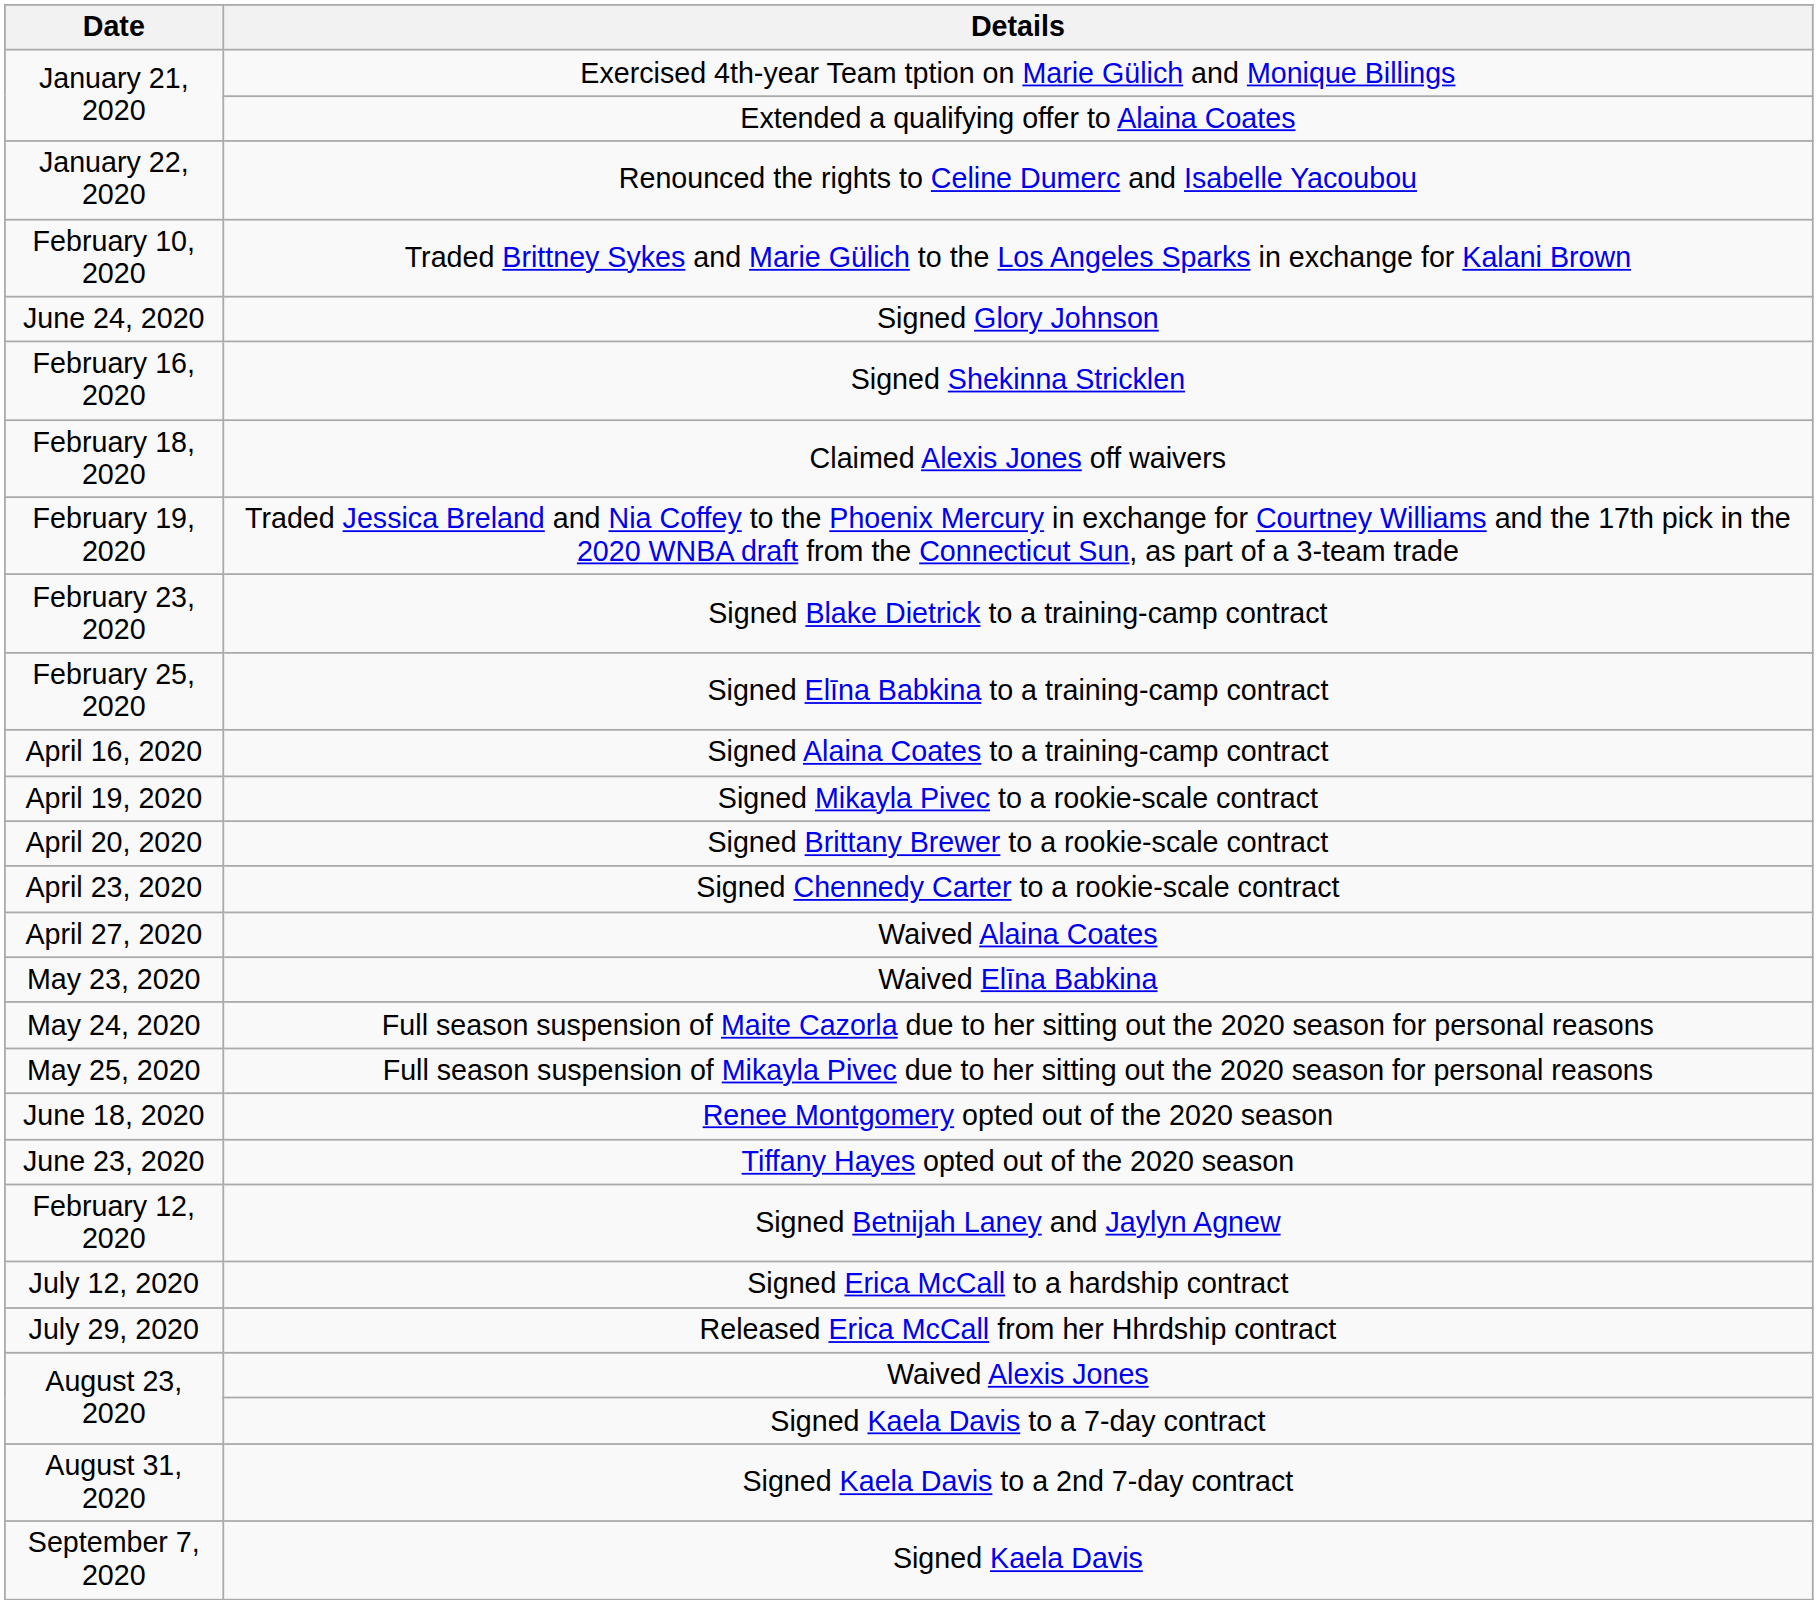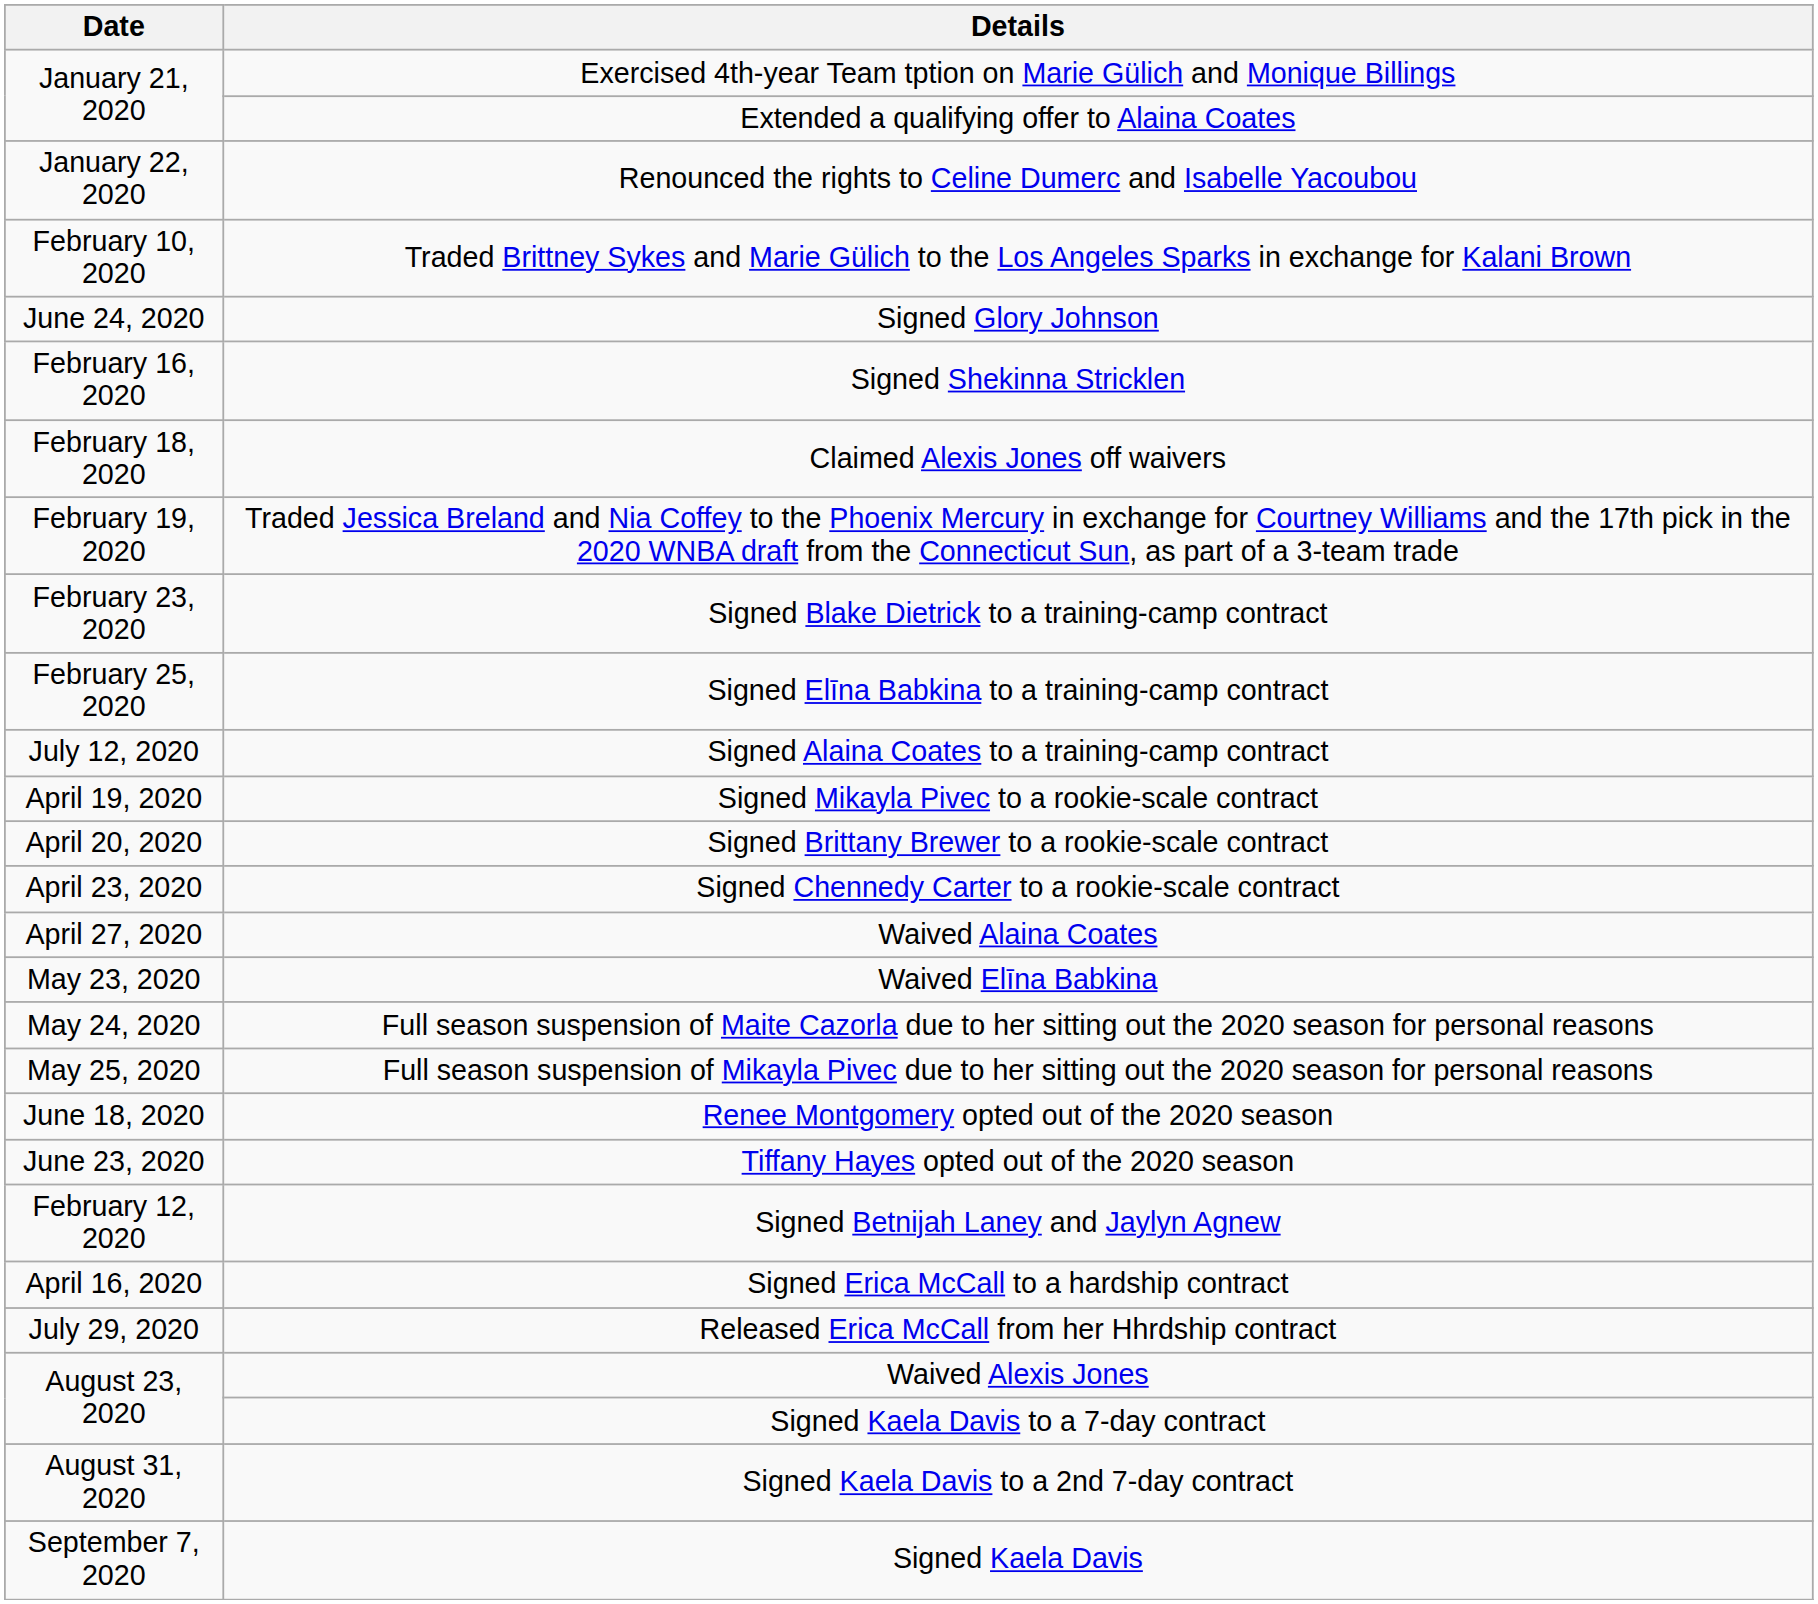(114, 752) April 16, 2020 -> (114, 752) July 12, 2020
(114, 1284) July 12, 2020 -> (114, 1284) April 16, 2020
